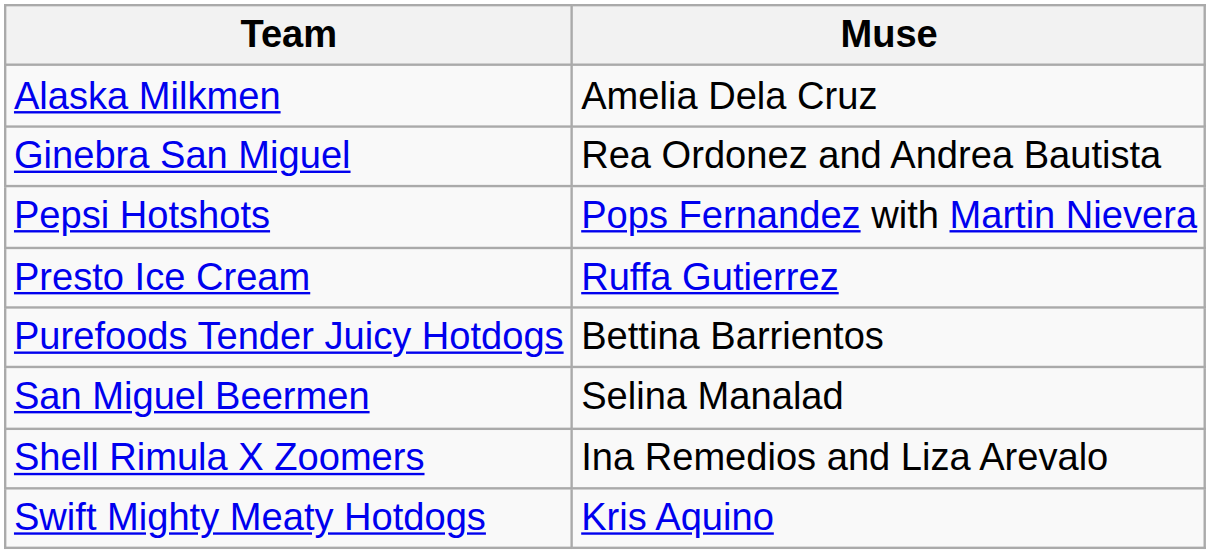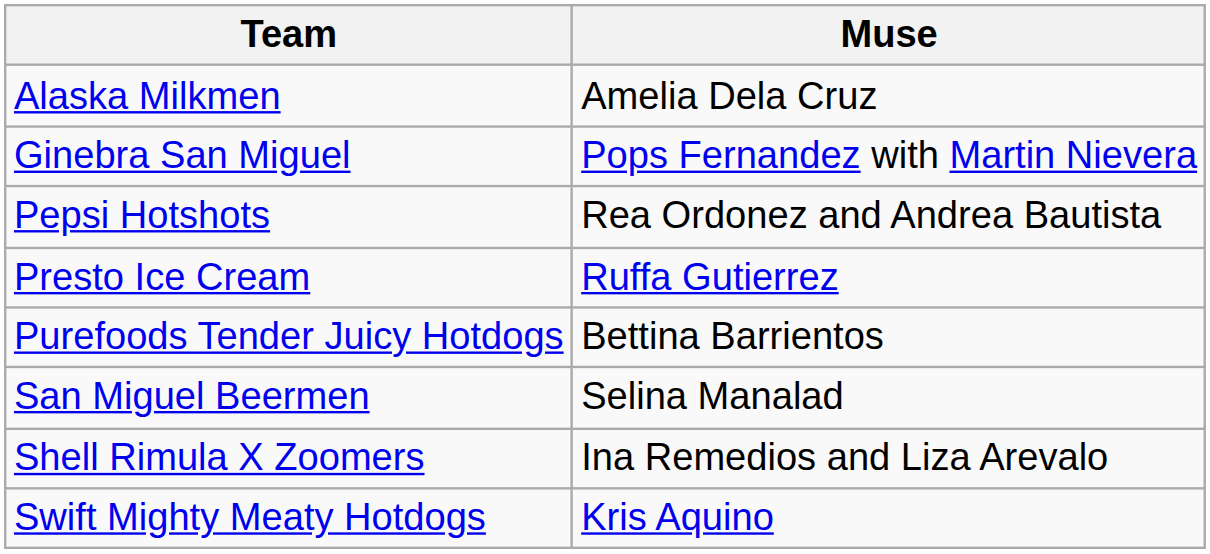(871, 155) Rea Ordonez and Andrea Bautista -> (889, 155) Pops Fernandez with Martin Nievera
(889, 215) Pops Fernandez with Martin Nievera -> (871, 215) Rea Ordonez and Andrea Bautista
